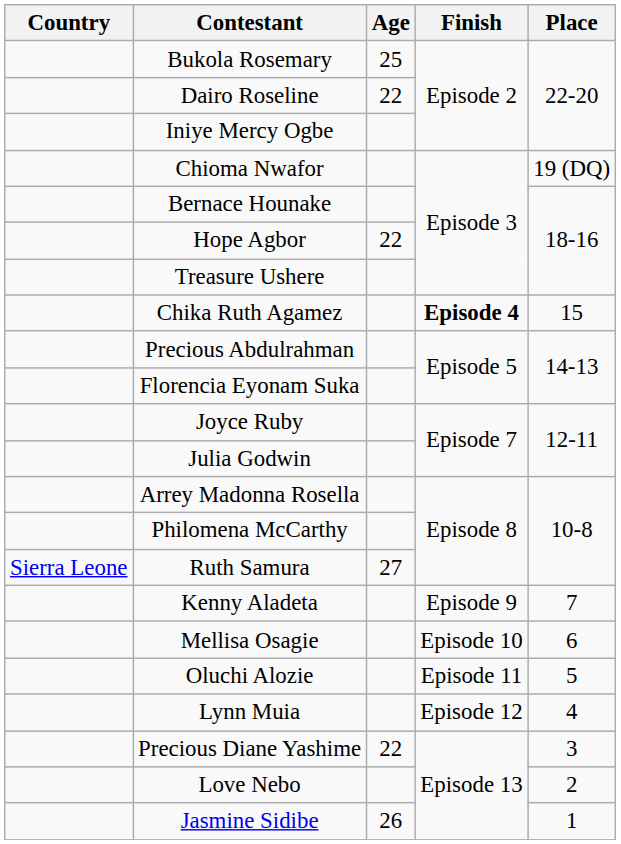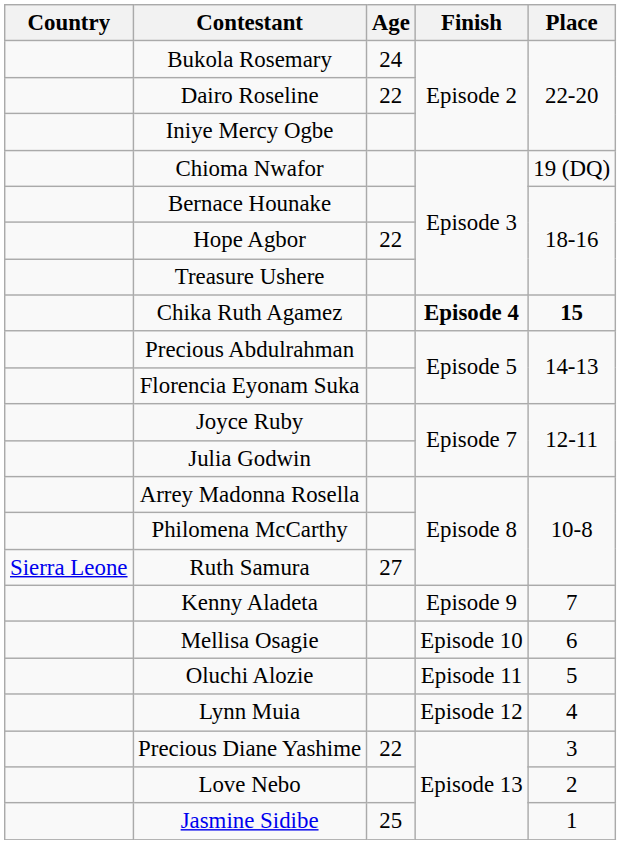(391, 58) 25 -> (391, 58) 24
(572, 312) normal -> (572, 312) bold
(391, 820) 26 -> (391, 820) 25
